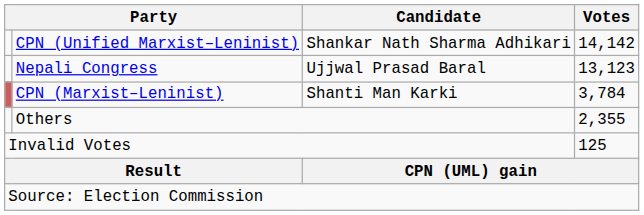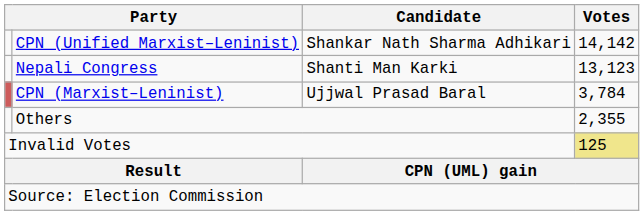(396, 69) Ujjwal Prasad Baral -> (382, 69) Shanti Man Karki
(382, 94) Shanti Man Karki -> (396, 94) Ujjwal Prasad Baral
(592, 146) no background -> (592, 146) khaki background
